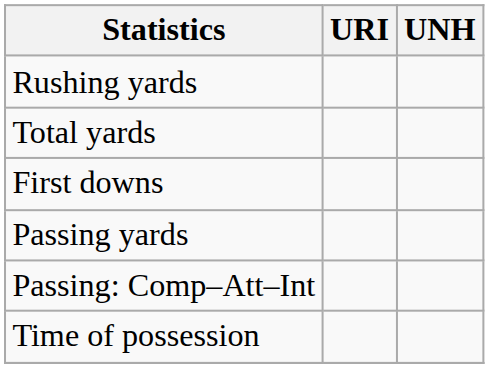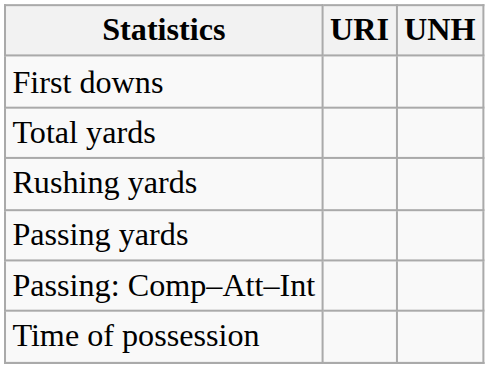rows swapped: (88, 183) <-> (105, 81)
